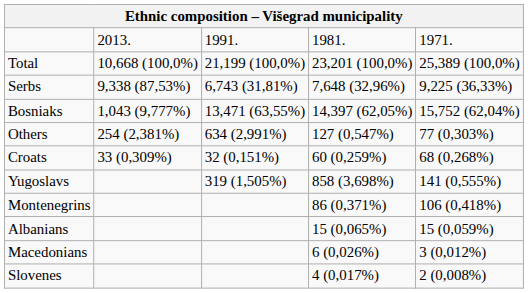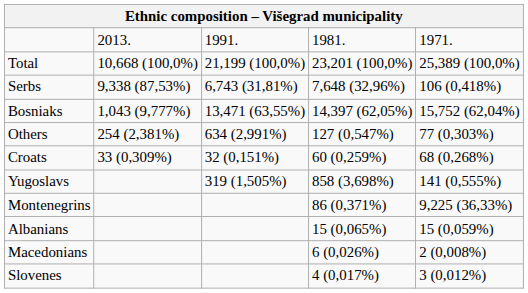(466, 87) 9,225 (36,33%) -> (460, 87) 106 (0,418%)
(460, 205) 106 (0,418%) -> (466, 205) 9,225 (36,33%)
(453, 252) 3 (0,012%) -> (453, 252) 2 (0,008%)
(453, 275) 2 (0,008%) -> (453, 275) 3 (0,012%)
